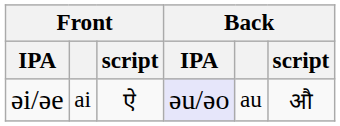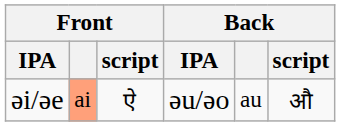(83, 99) no background -> (83, 99) lightsalmon background
(199, 99) lavender background -> (199, 99) no background
